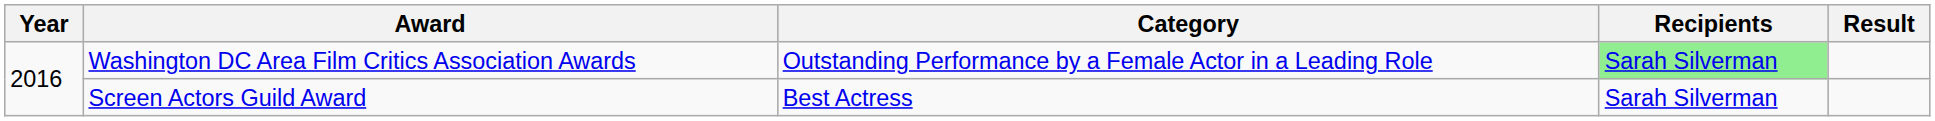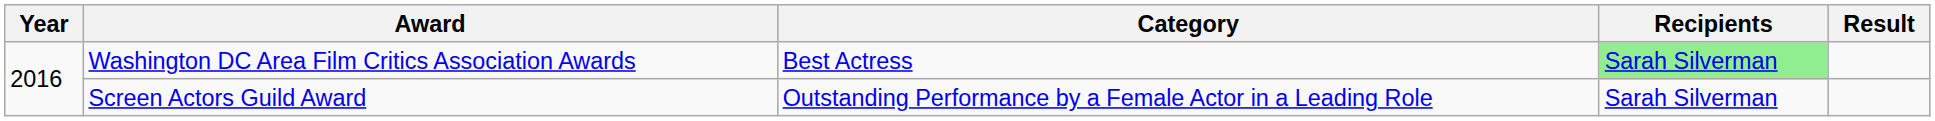(1108, 61) Outstanding Performance by a Female Actor in a Leading Role -> (848, 61) Best Actress
(848, 98) Best Actress -> (1108, 98) Outstanding Performance by a Female Actor in a Leading Role
